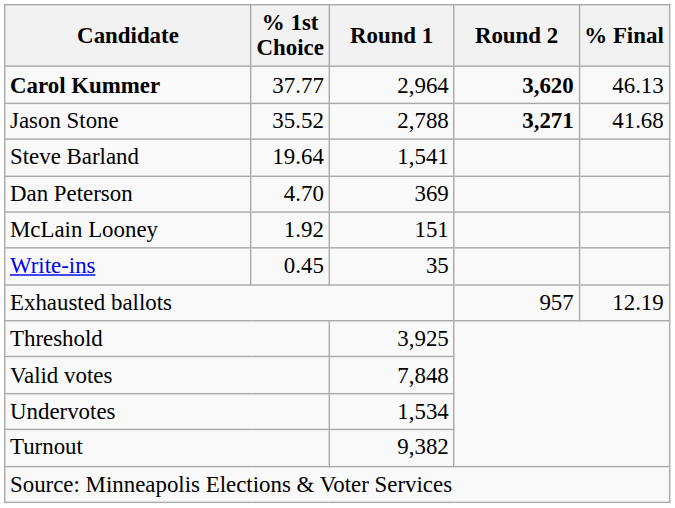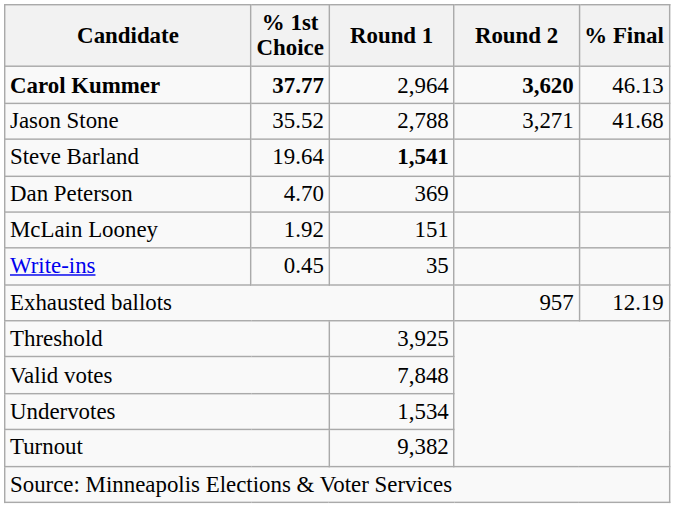(298, 84) normal -> (298, 84) bold
(548, 120) bold -> (548, 120) normal
(423, 157) normal -> (423, 157) bold
